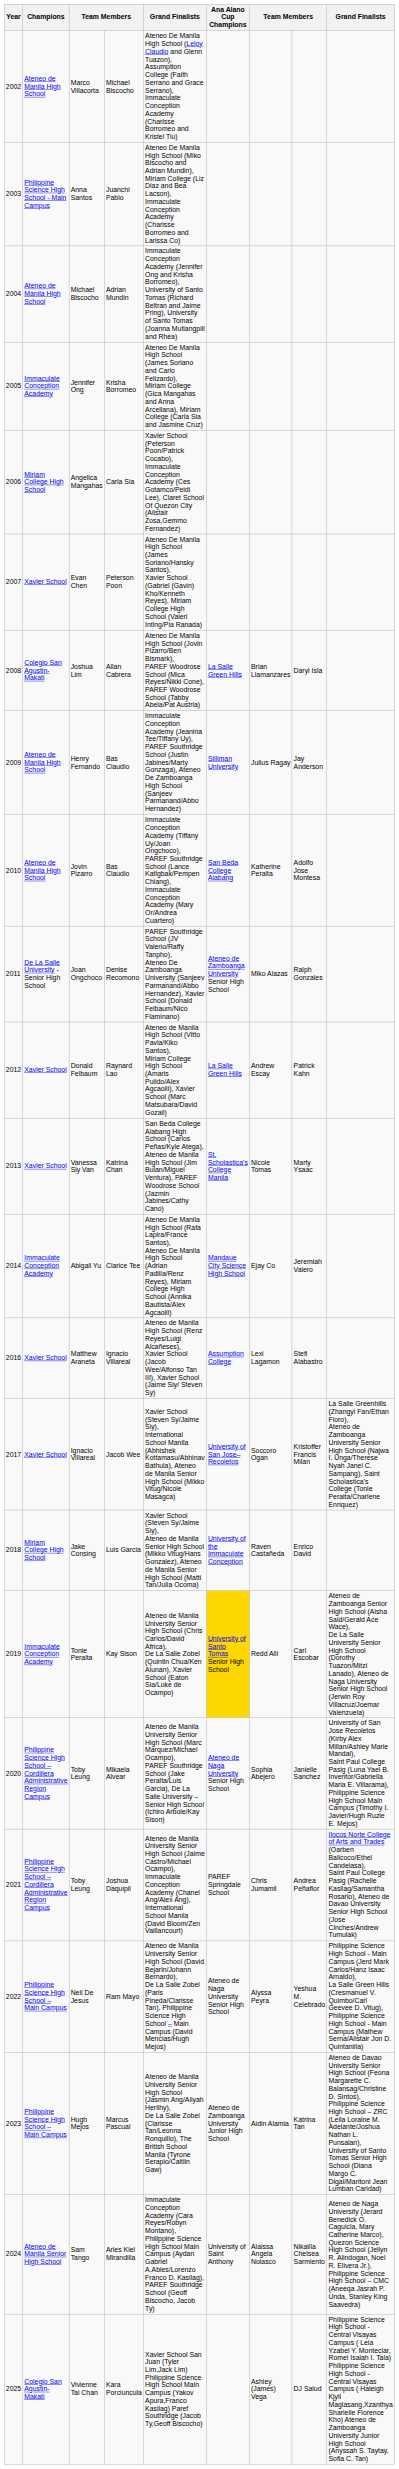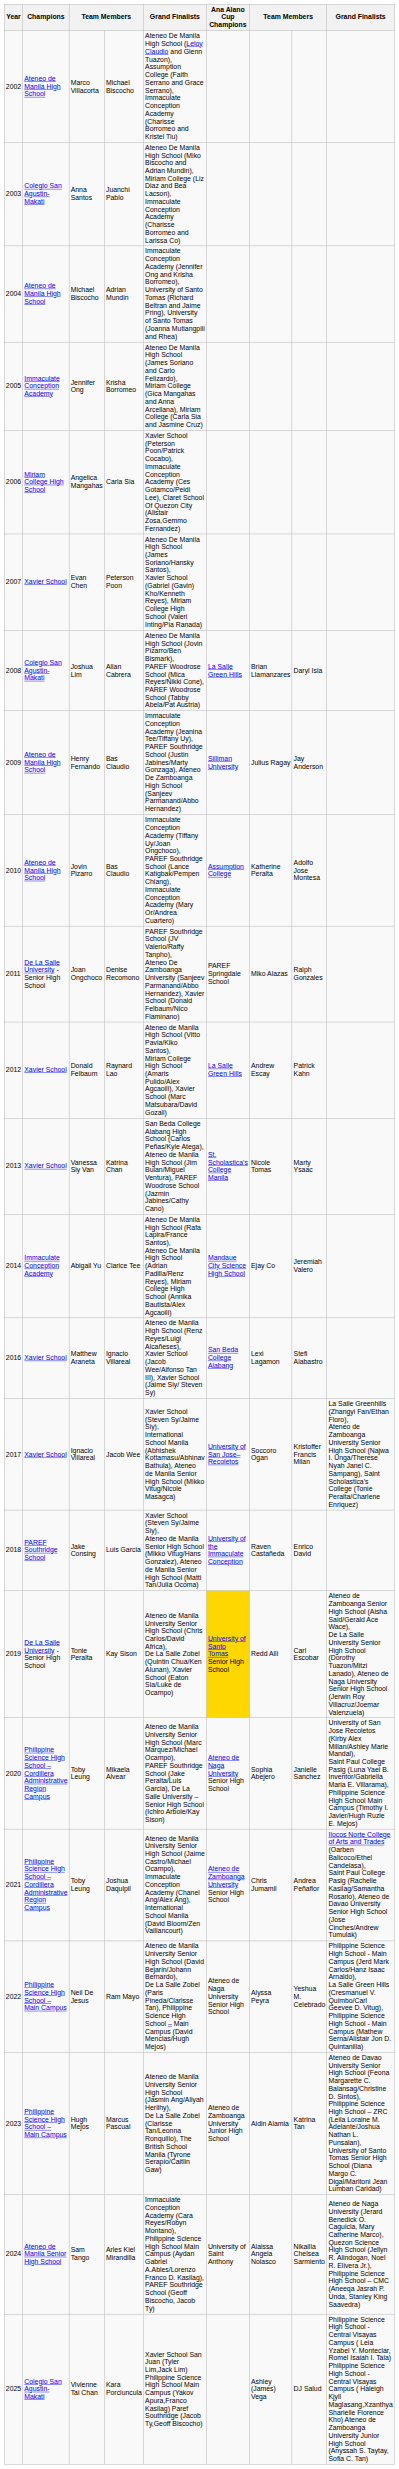(45, 194) Philippine Science High School - Main Campus -> (43, 194) Colegio San Agustin-Makati
(223, 870) San Beda College Alabang -> (226, 870) Assumption College
(226, 974) Ateneo de Zamboanga University Senior High School -> (224, 974) PAREF Springdale School
(226, 1358) Assumption College -> (223, 1358) San Beda College Alabang
(44, 1550) Miriam College High School -> (41, 1550) PAREF Southridge School
(42, 1654) Immaculate Conception Academy -> (42, 1654) De La Salle University - Senior High School
(224, 1885) PAREF Springdale School -> (226, 1885) Ateneo de Zamboanga University Senior High School
